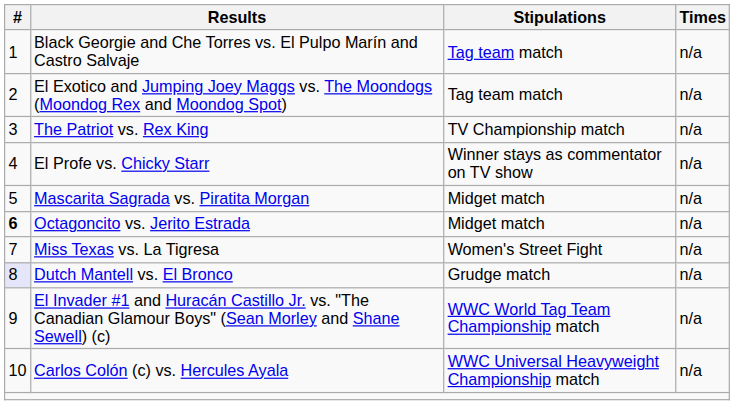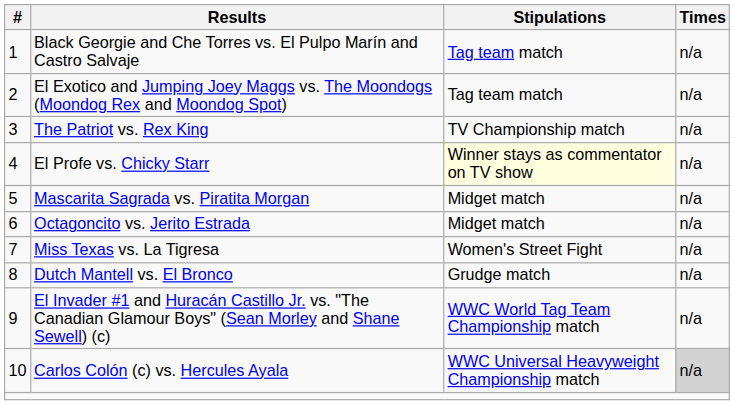(555, 164) no background -> (555, 164) lightyellow background
(13, 224) bold -> (13, 224) normal
(13, 275) lavender background -> (13, 275) no background
(691, 370) no background -> (691, 370) lightgrey background
